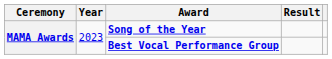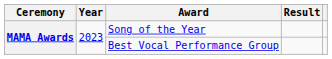(157, 29) bold -> (157, 29) normal
(194, 46) bold -> (194, 46) normal
